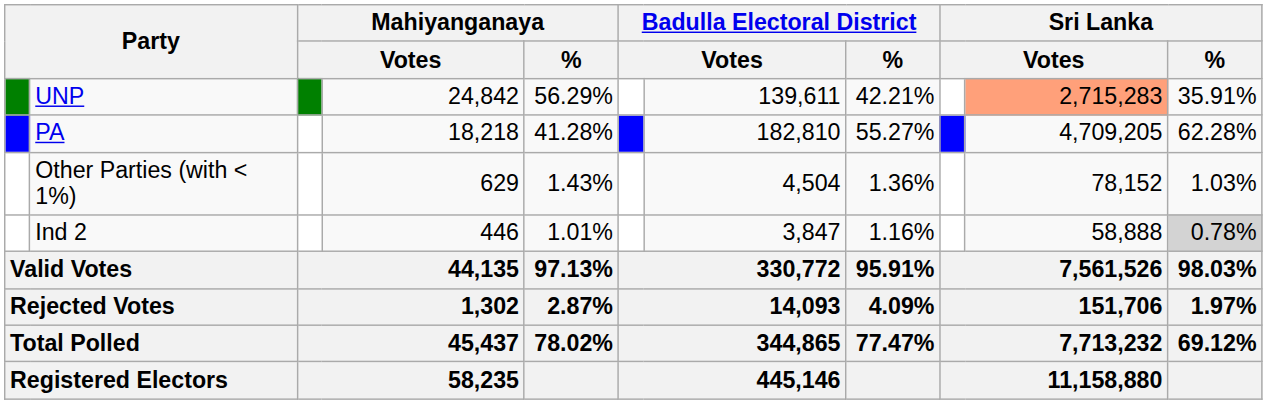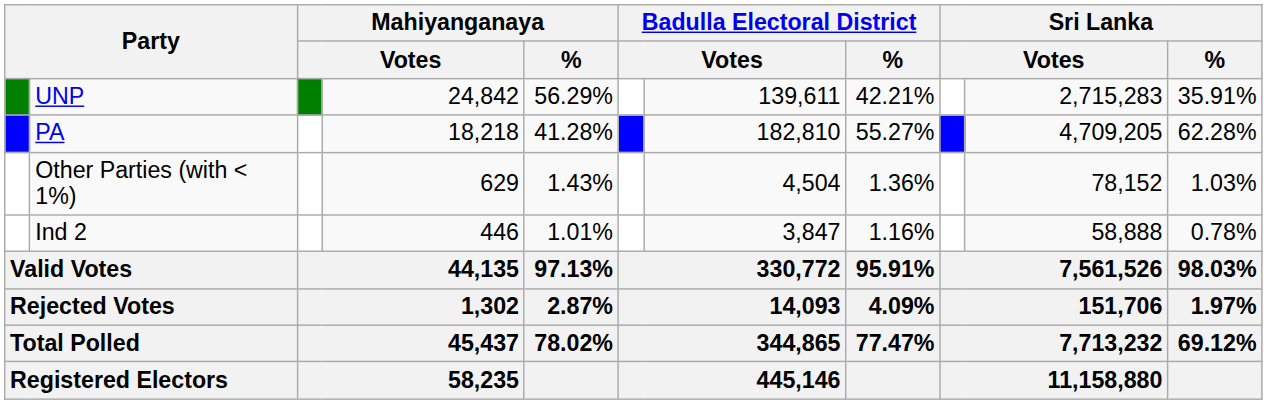(1111, 96) lightsalmon background -> (1111, 96) no background
(1224, 232) lightgrey background -> (1224, 232) no background
